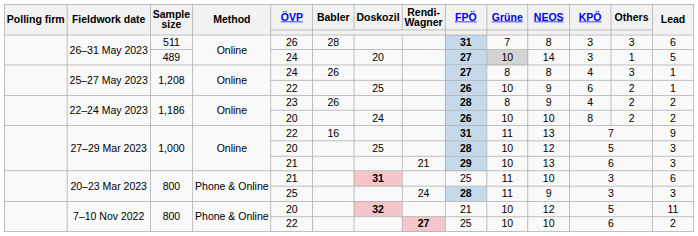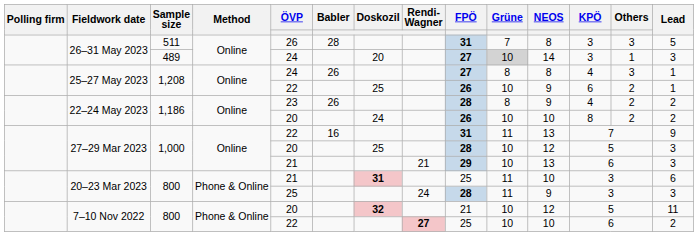(673, 43) 6 -> (673, 43) 5
(673, 58) 5 -> (673, 58) 3
